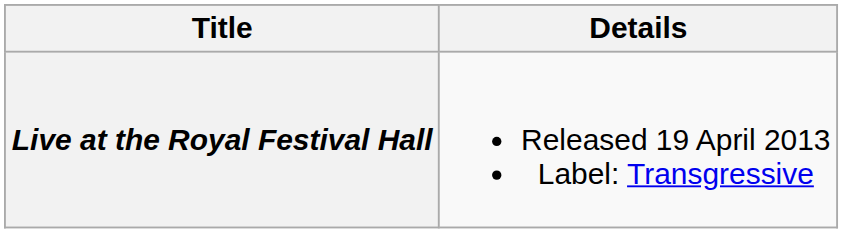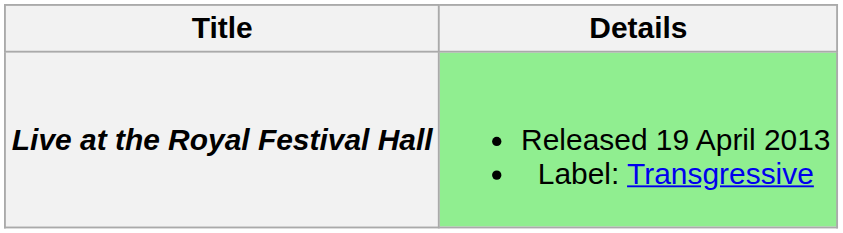(638, 157) no background -> (638, 157) lightgreen background
